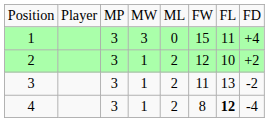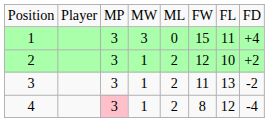(114, 106) no background -> (114, 106) pink background
(228, 106) bold -> (228, 106) normal
